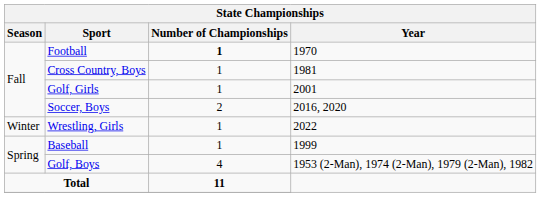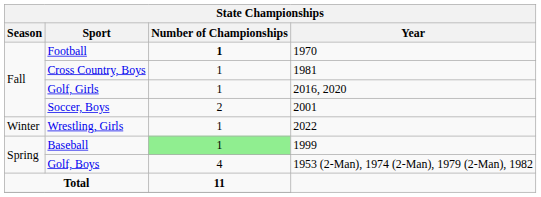(305, 88) 2001 -> (320, 88) 2016, 2020
(320, 107) 2016, 2020 -> (305, 107) 2001
(219, 145) no background -> (219, 145) lightgreen background
